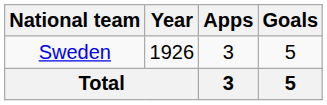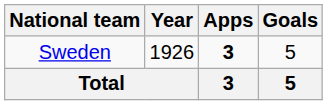(228, 52) normal -> (228, 52) bold
